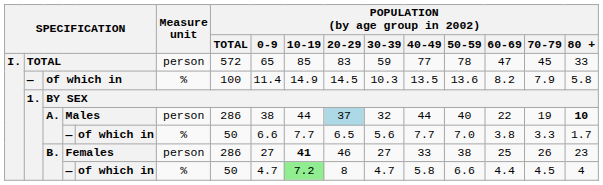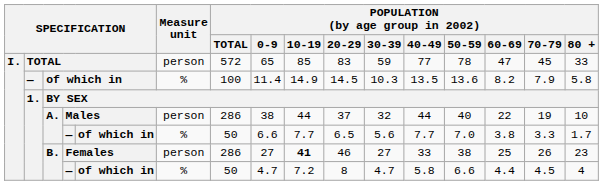(344, 117) lightblue background -> (344, 117) no background
(581, 117) bold -> (581, 117) normal
(304, 171) lightgreen background -> (304, 171) no background
